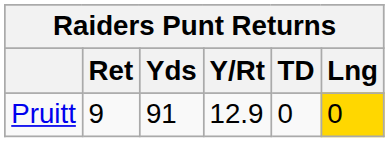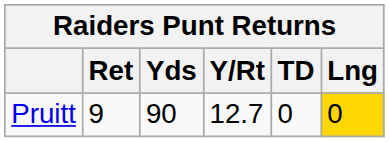(161, 114) 91 -> (161, 114) 90
(236, 114) 12.9 -> (236, 114) 12.7
